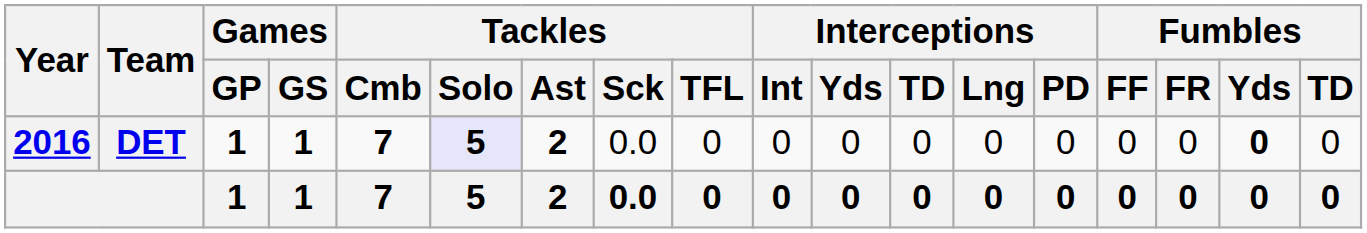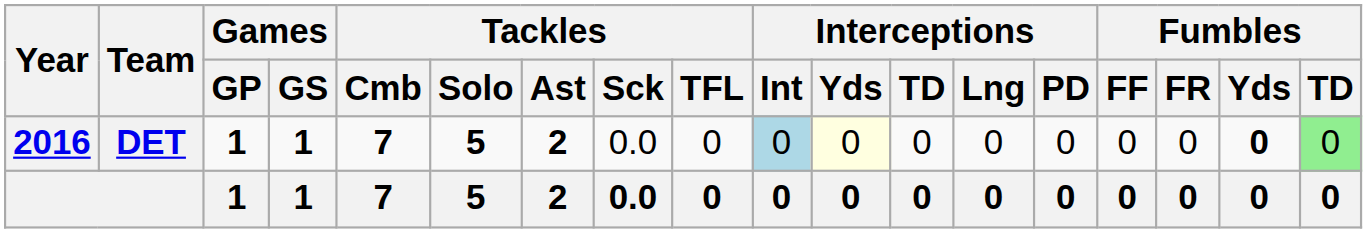(476, 142) lavender background -> (476, 142) no background
(781, 142) no background -> (781, 142) lightblue background
(851, 142) no background -> (851, 142) lightyellow background
(1330, 142) no background -> (1330, 142) lightgreen background
